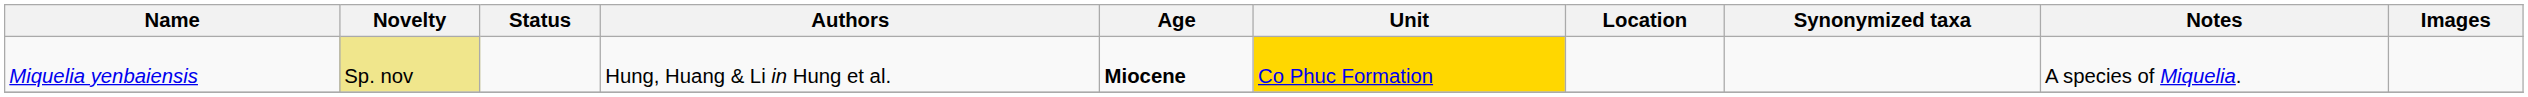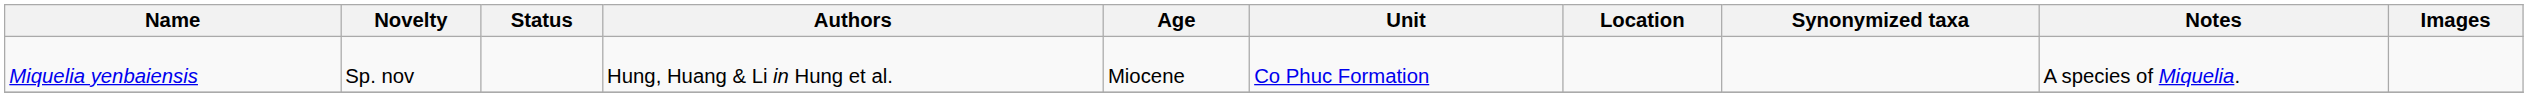(379, 75) khaki background -> (380, 75) no background
(1145, 75) bold -> (1146, 75) normal
(1346, 75) gold background -> (1342, 75) no background
